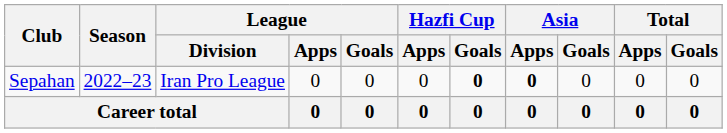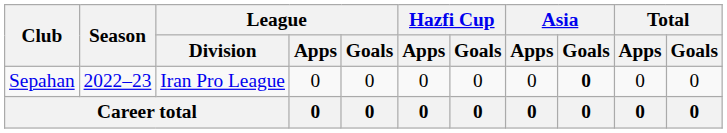(478, 81) bold -> (478, 81) normal
(532, 81) bold -> (532, 81) normal
(586, 81) normal -> (586, 81) bold
